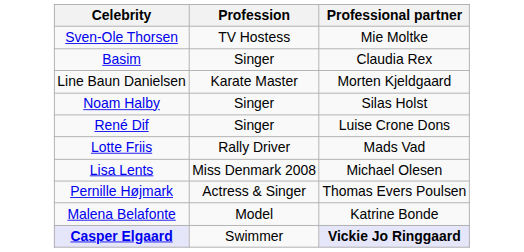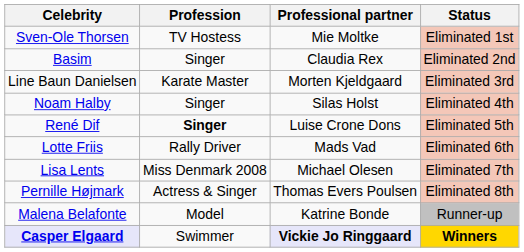+ column: (470, 15)
(254, 125) normal -> (205, 125) bold
